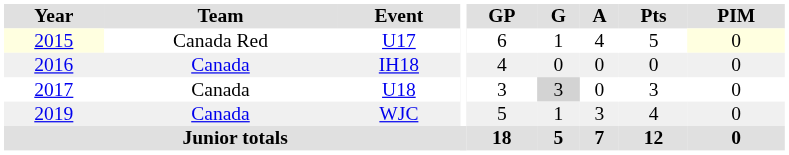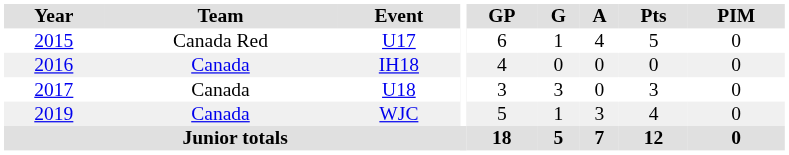(54, 40) lightyellow background -> (54, 40) no background
(736, 40) lightyellow background -> (736, 40) no background
(558, 89) lightgrey background -> (558, 89) no background
